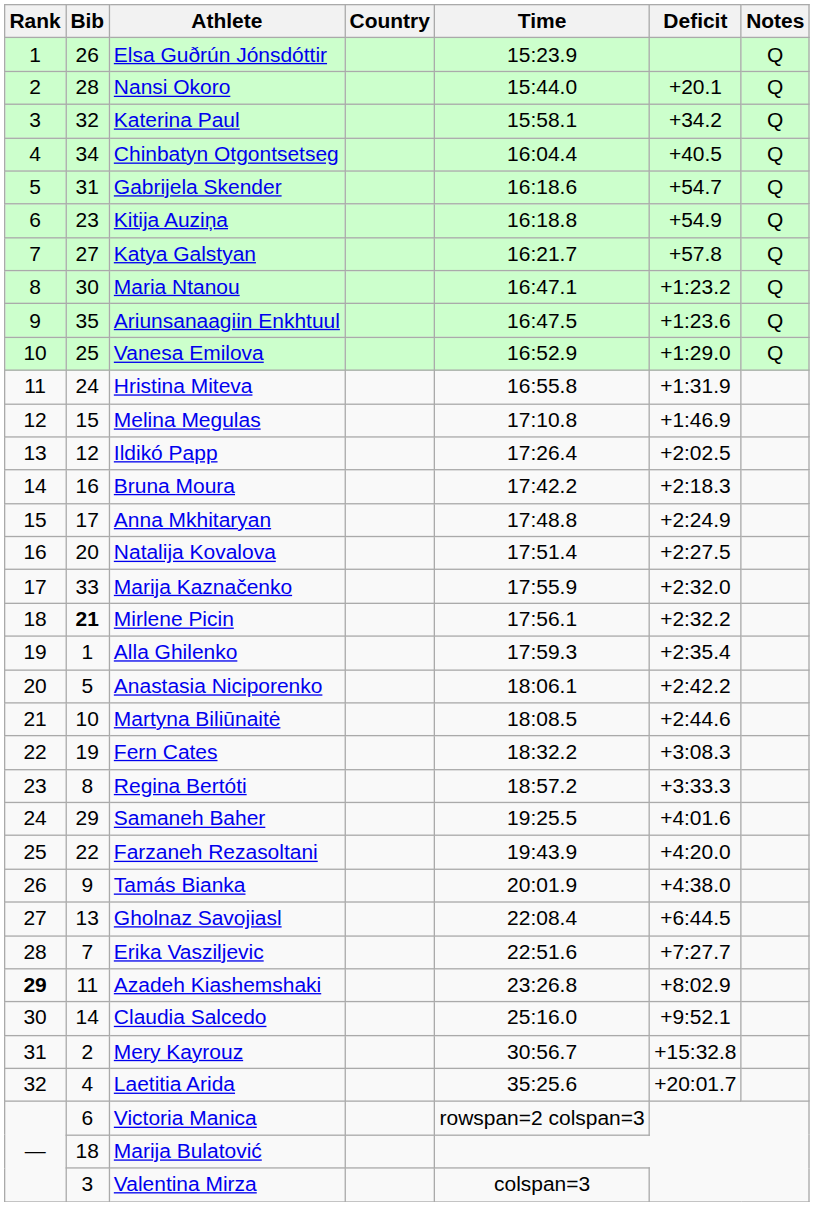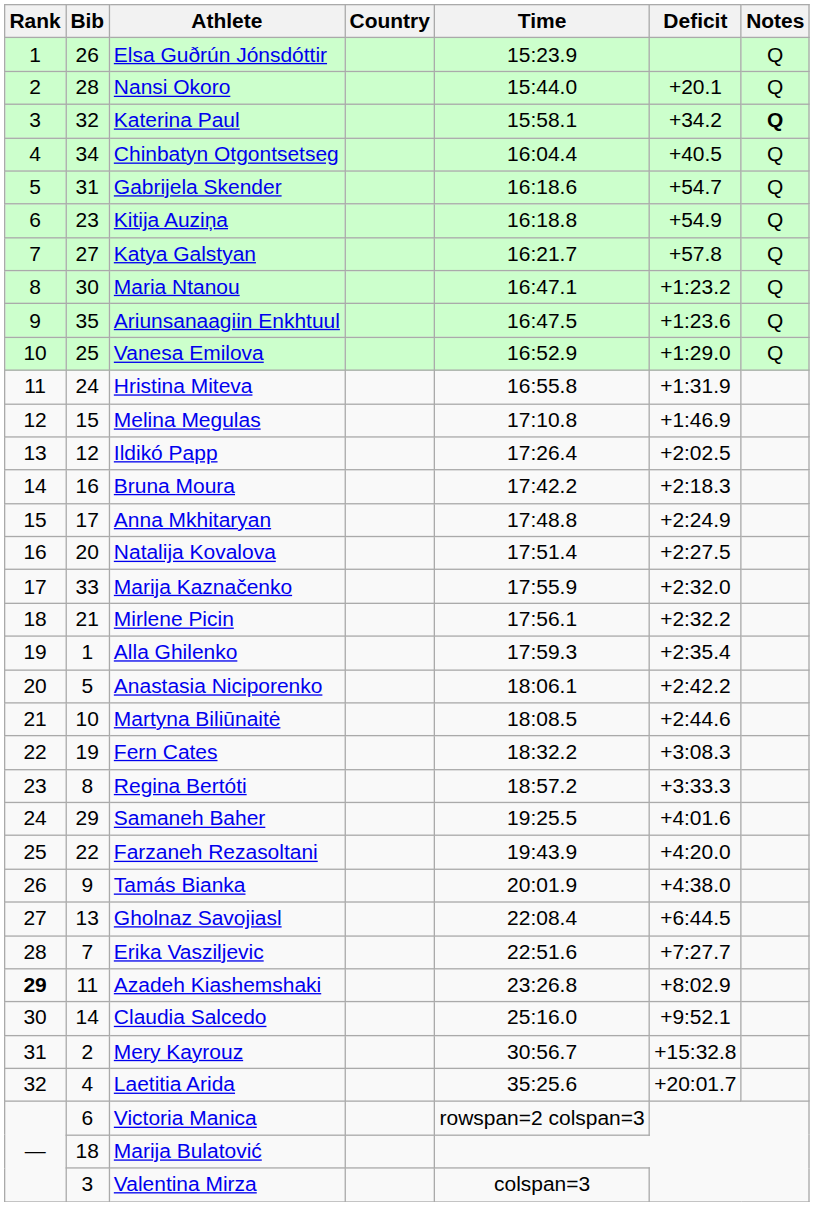(775, 120) normal -> (775, 120) bold
(87, 619) bold -> (87, 619) normal
